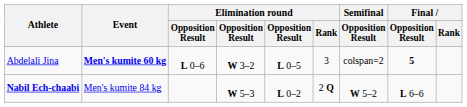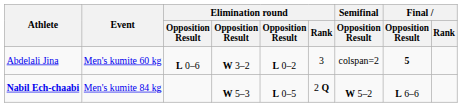(125, 61) bold -> (123, 61) normal
(289, 66) L 0–5 -> (284, 66) L 0–2
(289, 94) L 0–2 -> (284, 94) L 0–5
